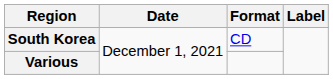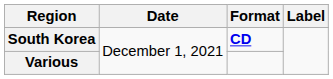(241, 39) normal -> (241, 39) bold
